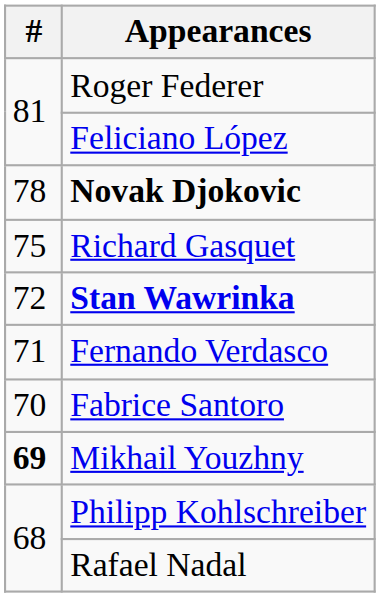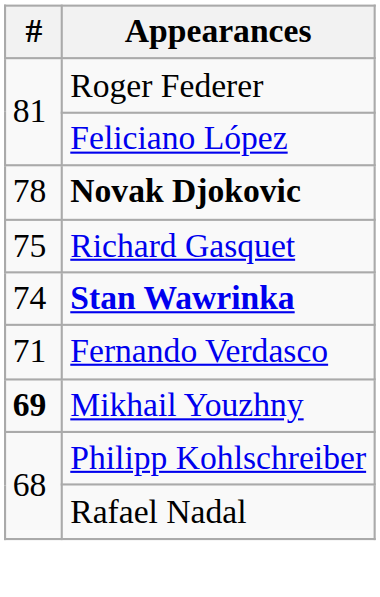(30, 298) 72 -> (30, 298) 74
- row: (177, 404)
